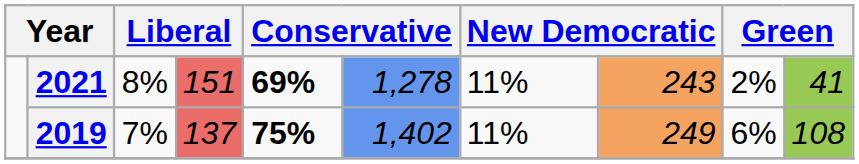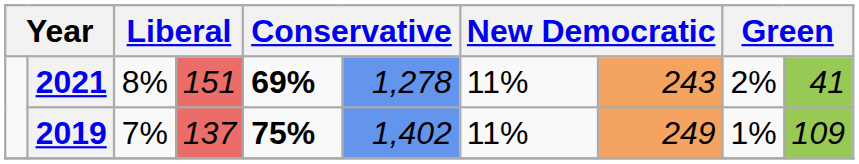(754, 132) 6% -> (754, 132) 1%
(818, 132) 108 -> (818, 132) 109
